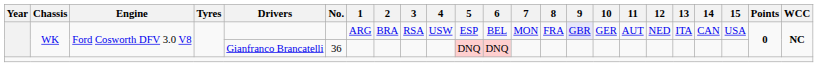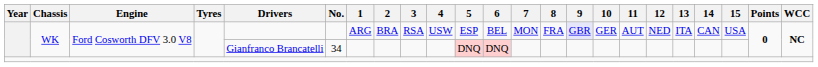(336, 48) 36 -> (336, 48) 34
